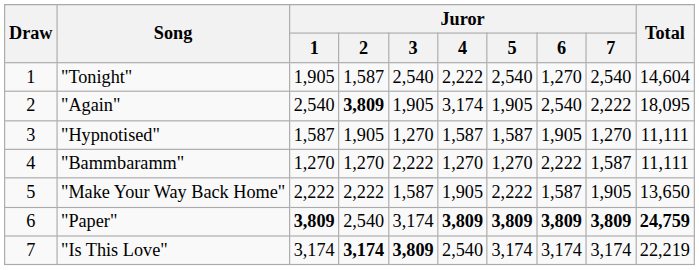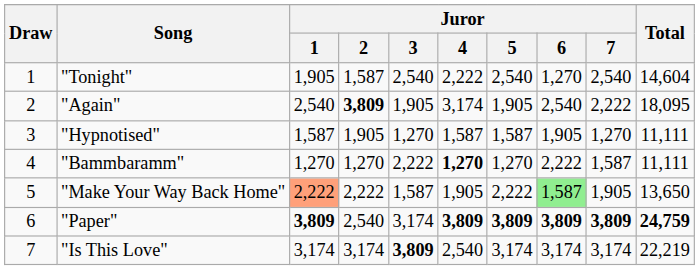(463, 163) normal -> (463, 163) bold
(314, 192) no background -> (314, 192) lightsalmon background
(561, 192) no background -> (561, 192) lightgreen background
(364, 250) bold -> (364, 250) normal
